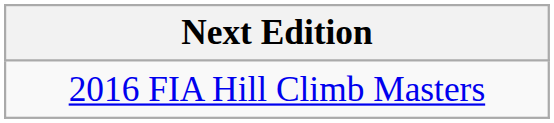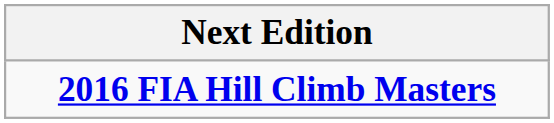(277, 88) normal -> (277, 88) bold
